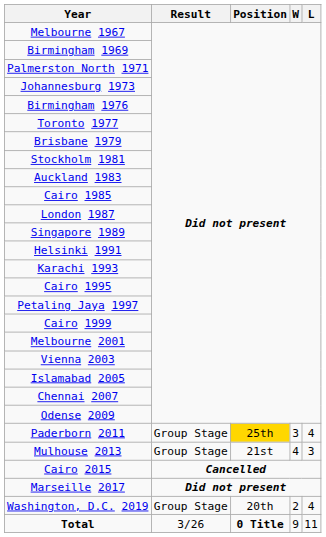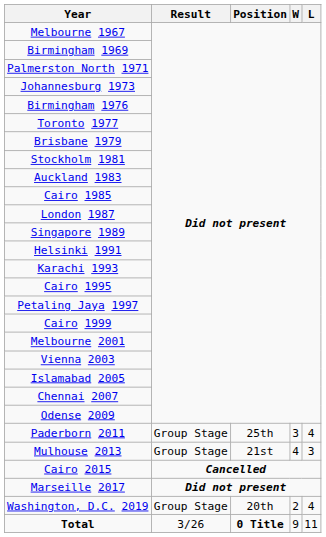(260, 433) gold background -> (260, 433) no background
